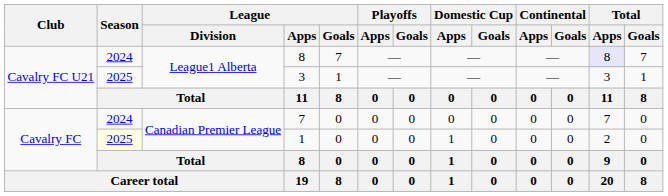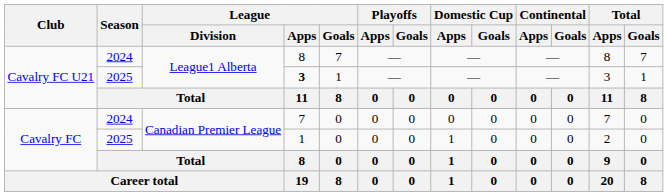(607, 56) lavender background -> (607, 56) no background
(302, 77) normal -> (302, 77) bold
(120, 139) lightyellow background -> (120, 139) no background
